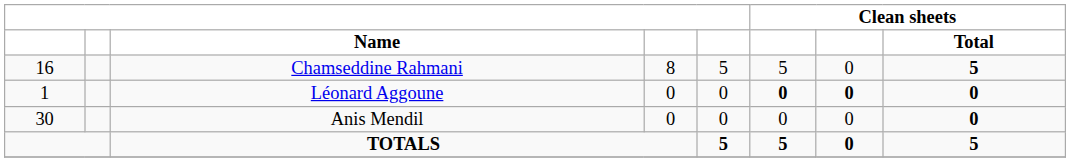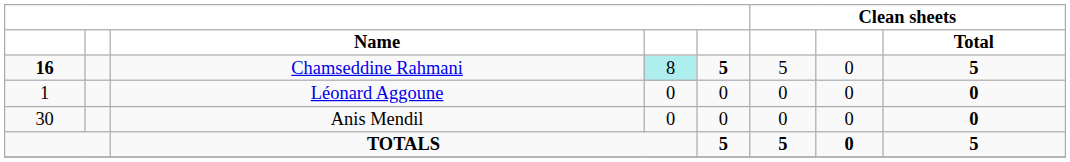(45, 68) normal -> (45, 68) bold
(671, 68) no background -> (671, 68) paleturquoise background
(723, 68) normal -> (723, 68) bold
(783, 93) bold -> (783, 93) normal
(849, 93) bold -> (849, 93) normal
